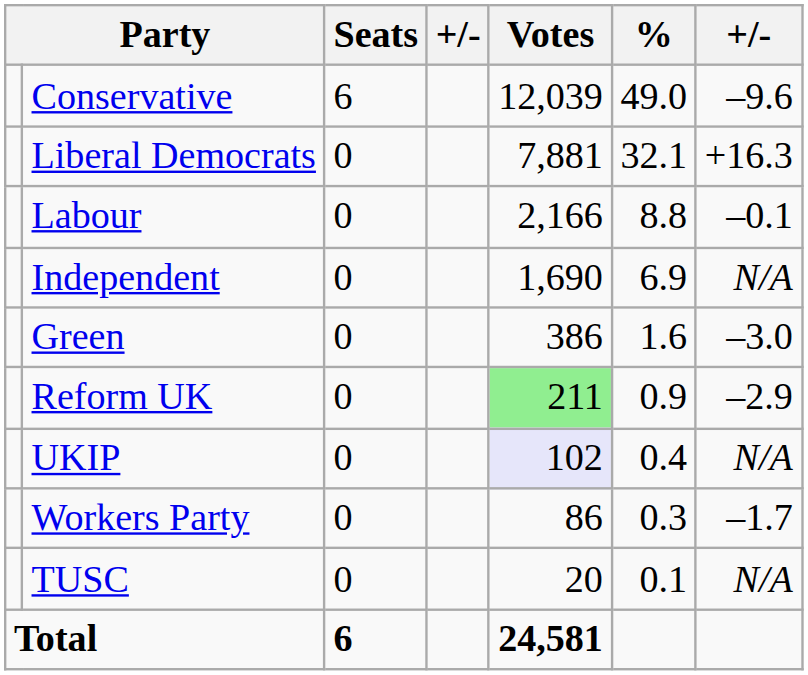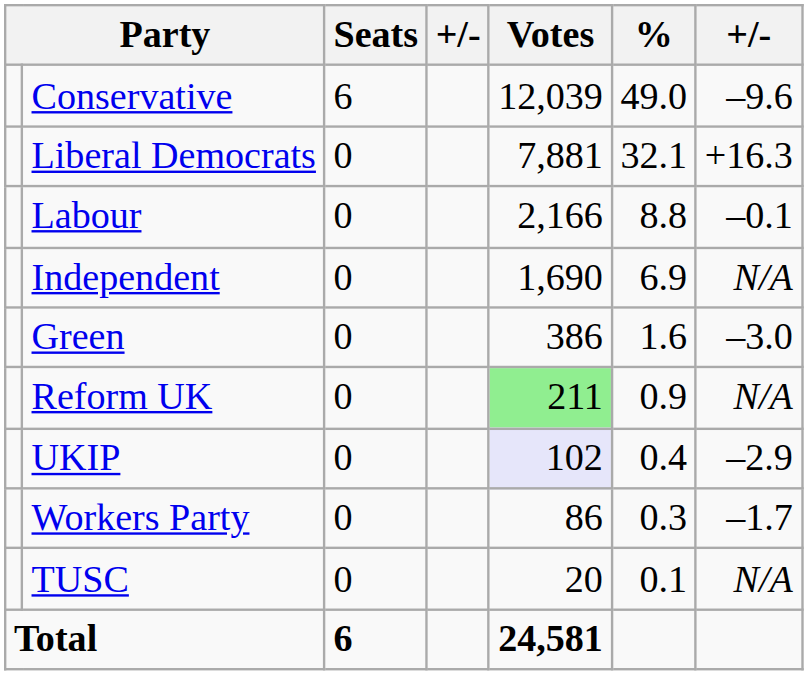(759, 397) –2.9 -> (763, 397) N/A
(763, 457) N/A -> (759, 457) –2.9
